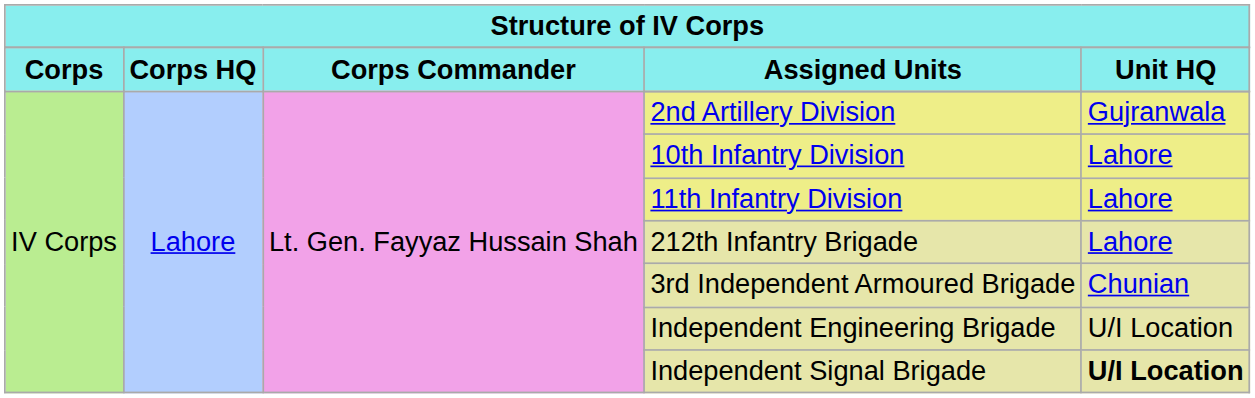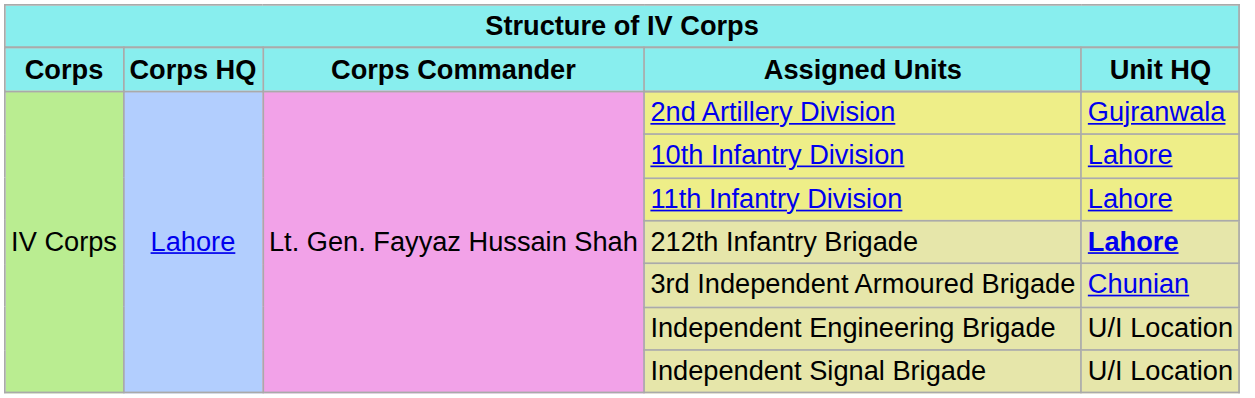(1130, 241) normal -> (1133, 241) bold
(1166, 371) bold -> (1160, 371) normal
